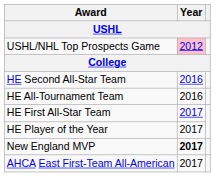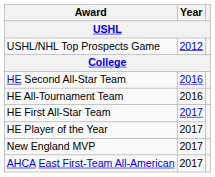(191, 46) pink background -> (191, 46) no background
(191, 146) bold -> (191, 146) normal
